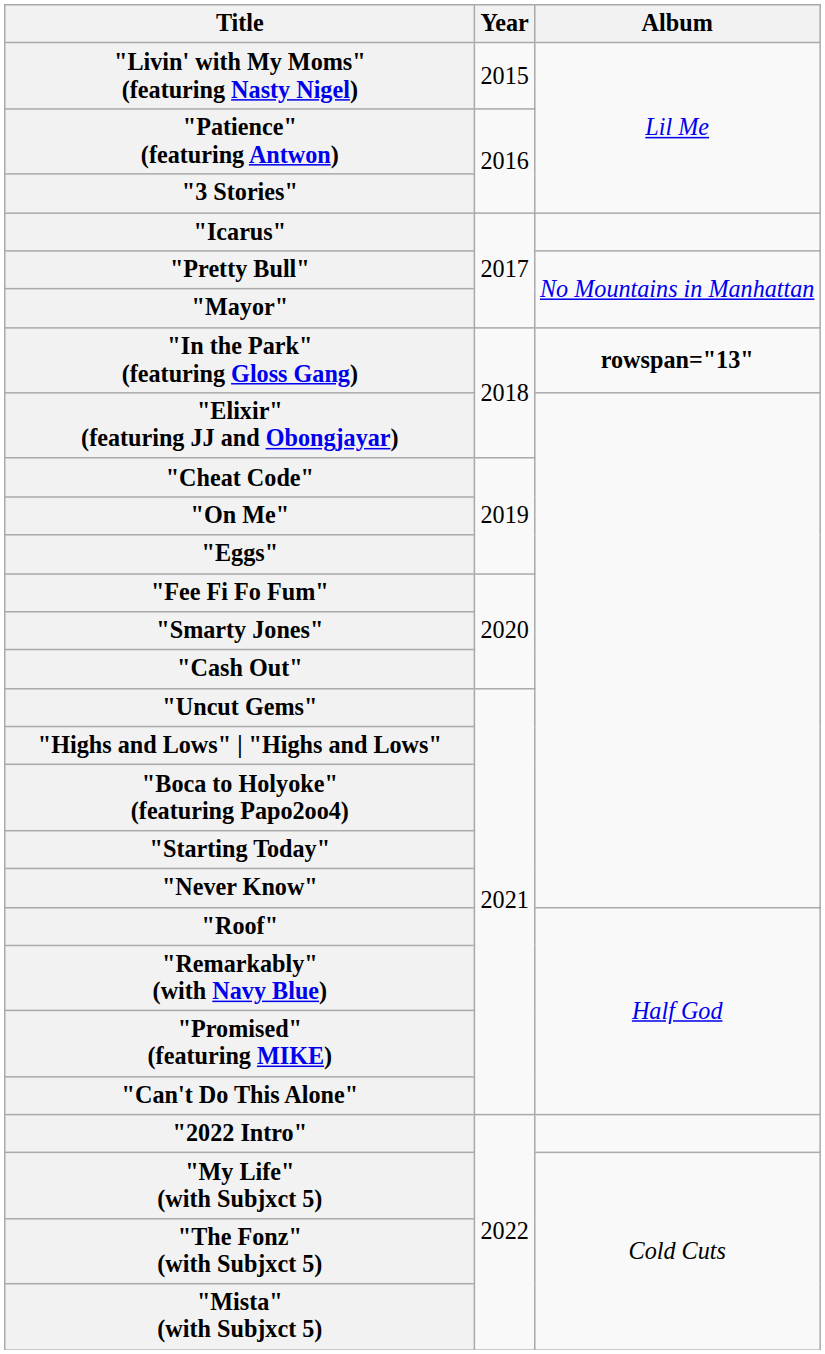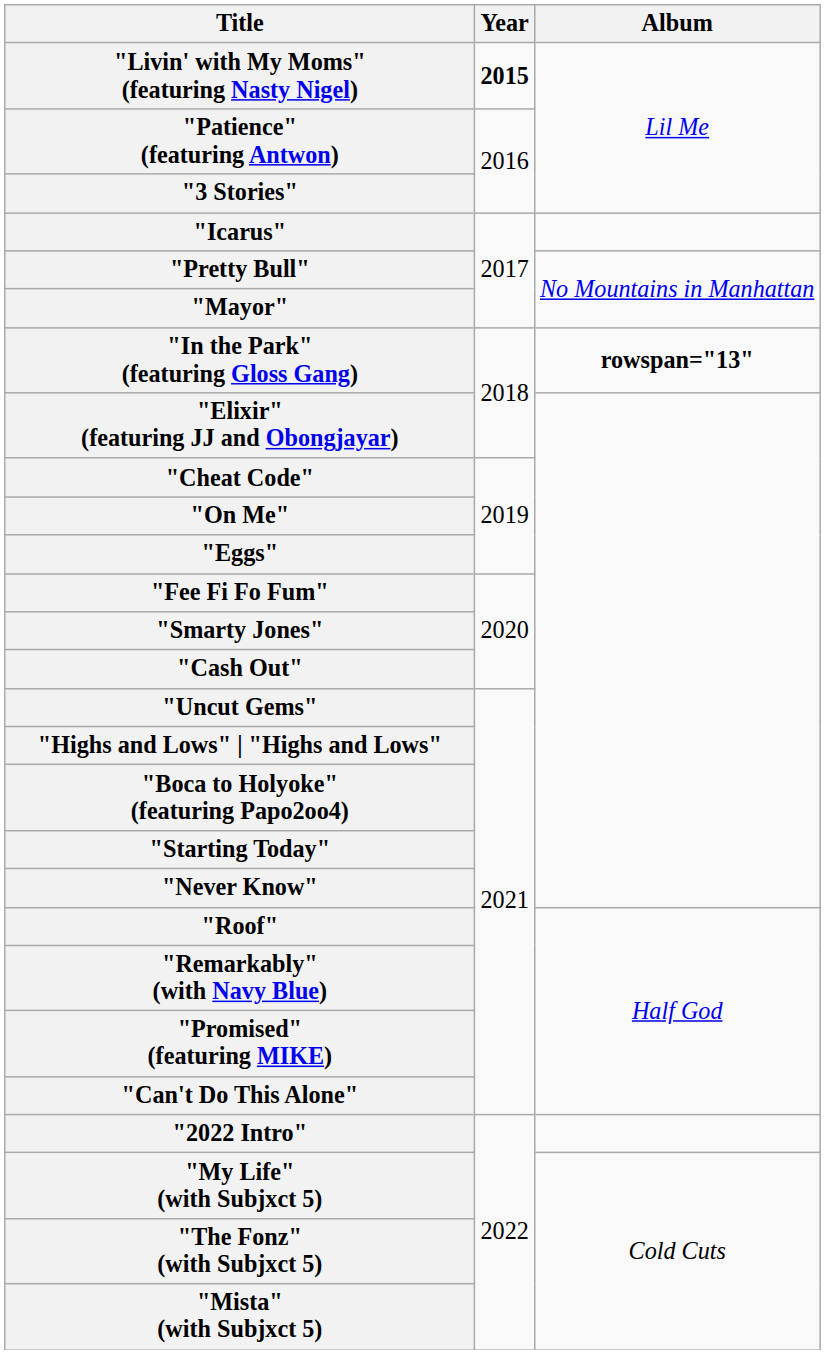(505, 75) normal -> (505, 75) bold
